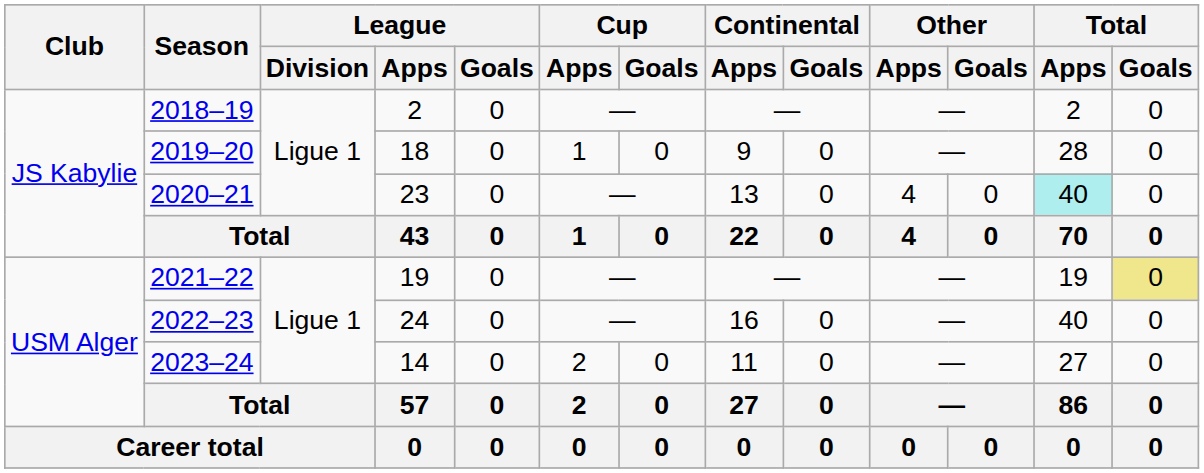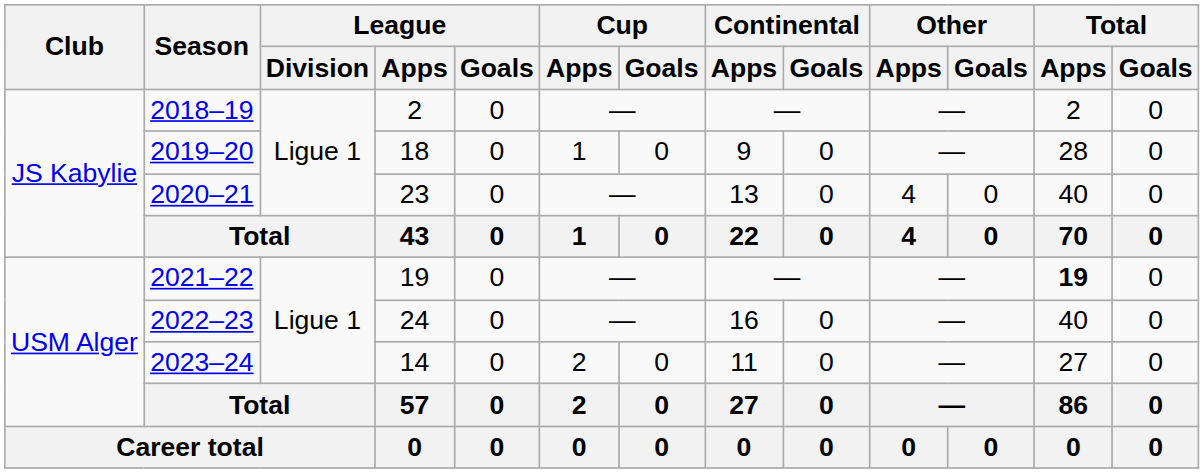(1073, 194) paleturquoise background -> (1073, 194) no background
(1073, 278) normal -> (1073, 278) bold
(1156, 278) khaki background -> (1156, 278) no background
